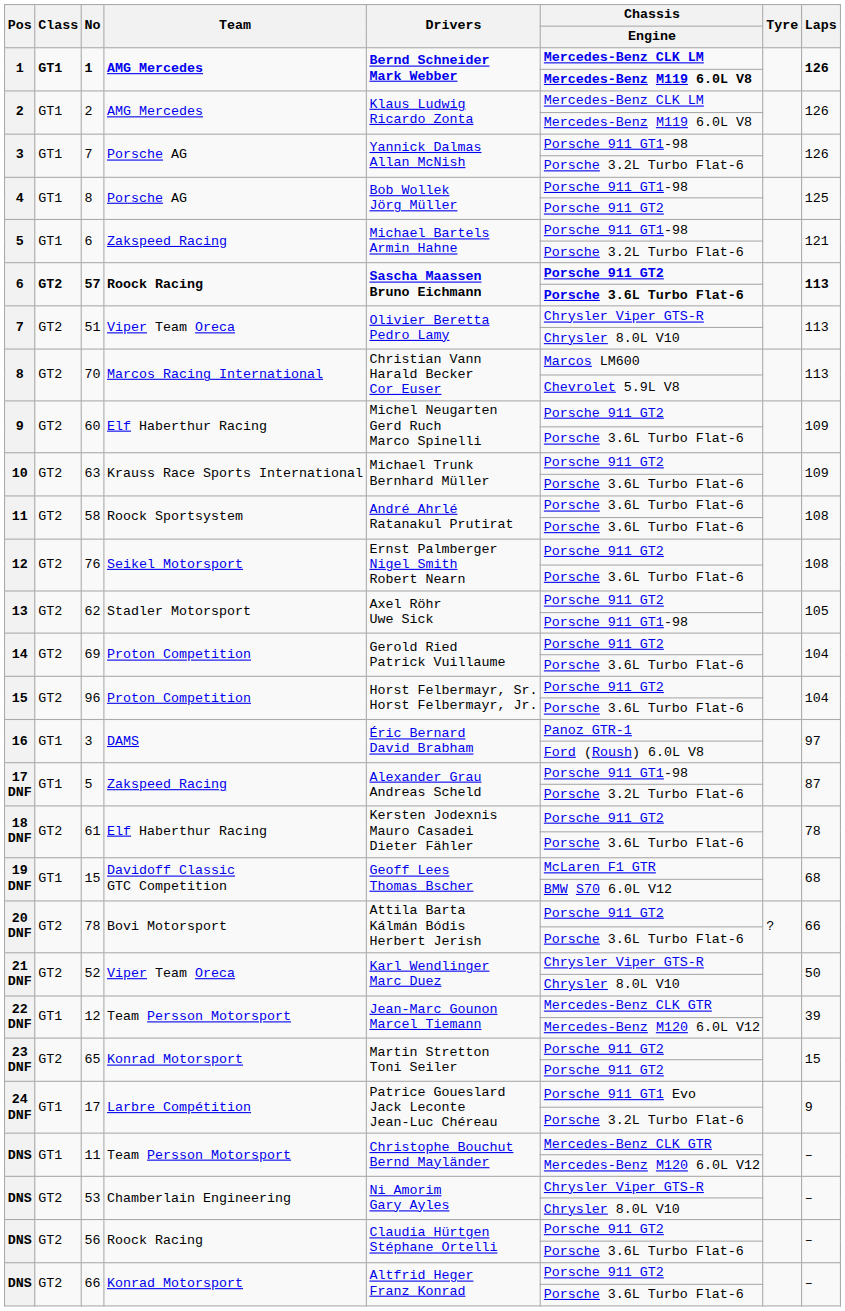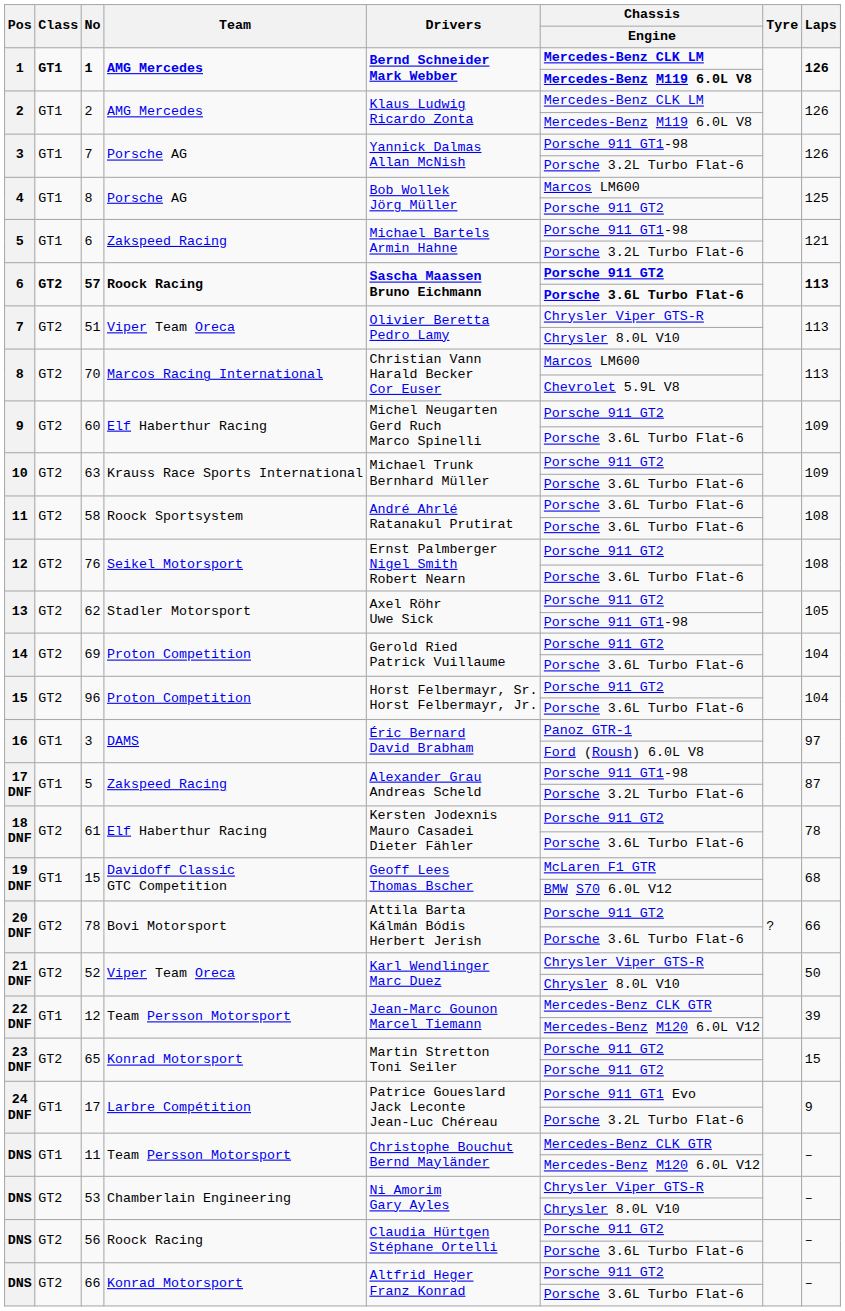(616, 188) Porsche 911 GT1-98 -> (592, 188) Marcos LM600
